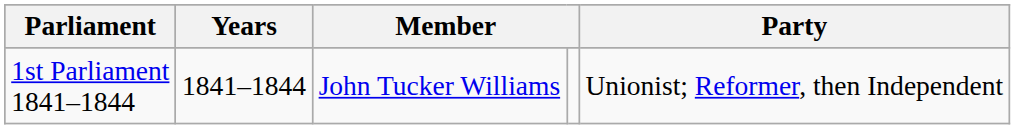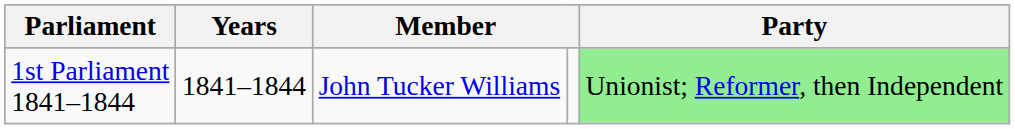(794, 85) no background -> (794, 85) lightgreen background
